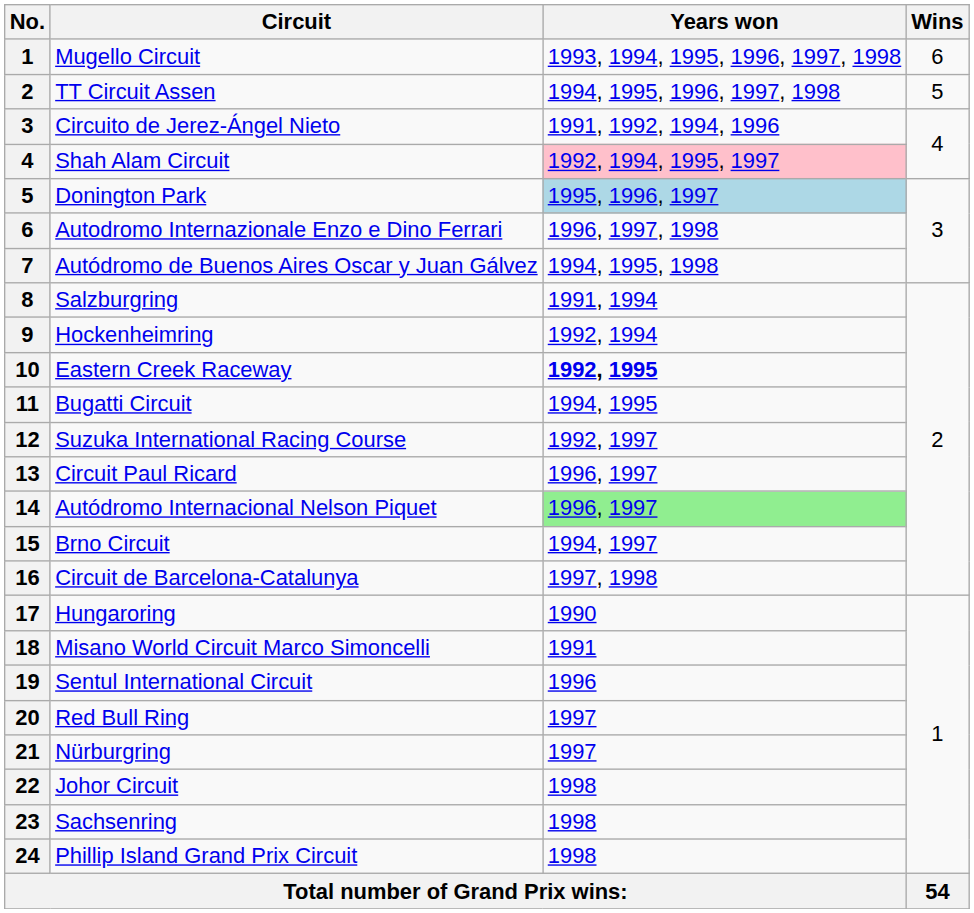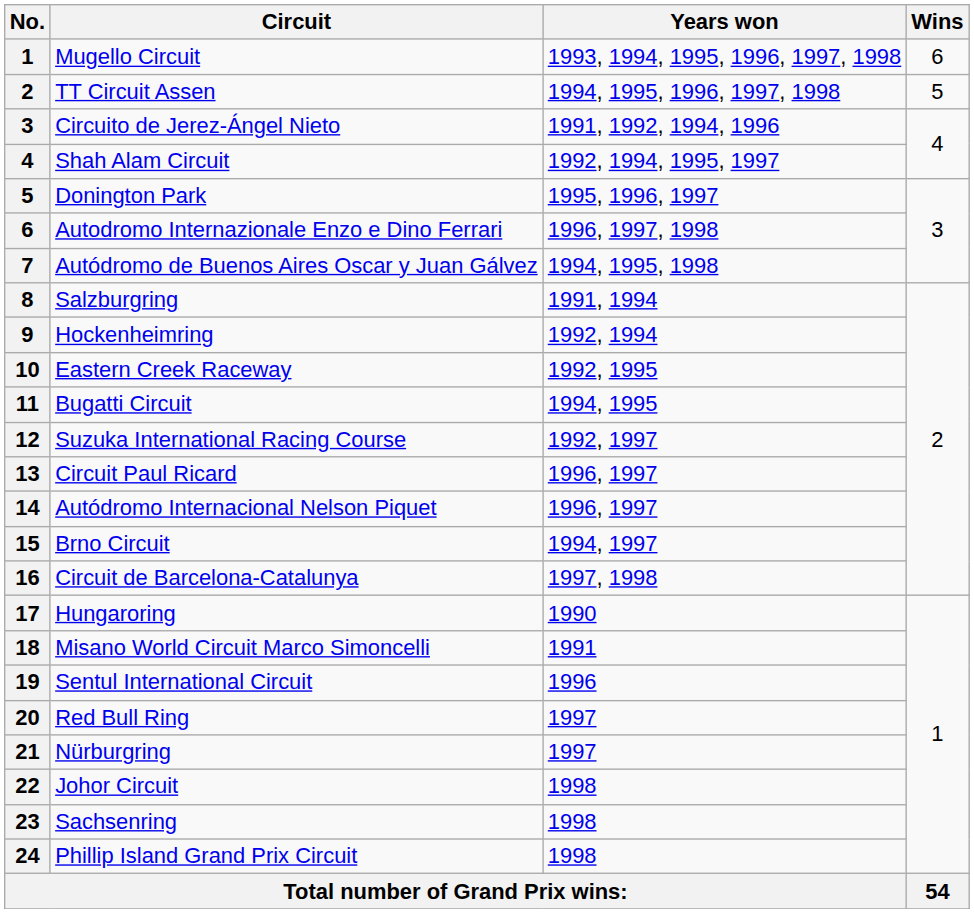(664, 160) pink background -> (664, 160) no background
(633, 195) lightblue background -> (633, 195) no background
(603, 369) bold -> (603, 369) normal
(603, 508) lightgreen background -> (603, 508) no background
